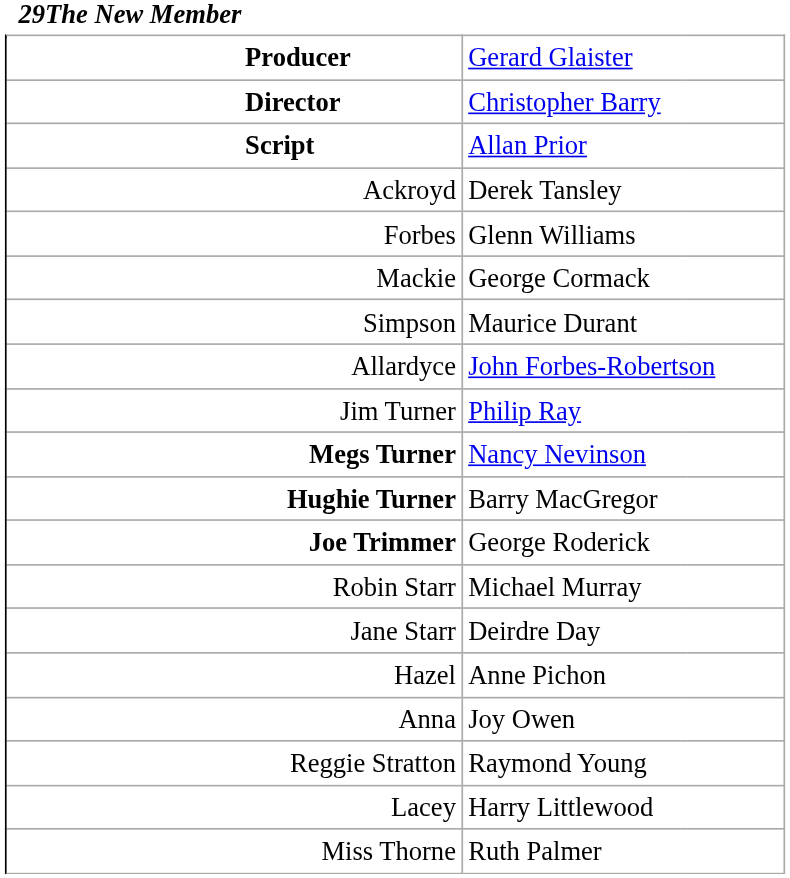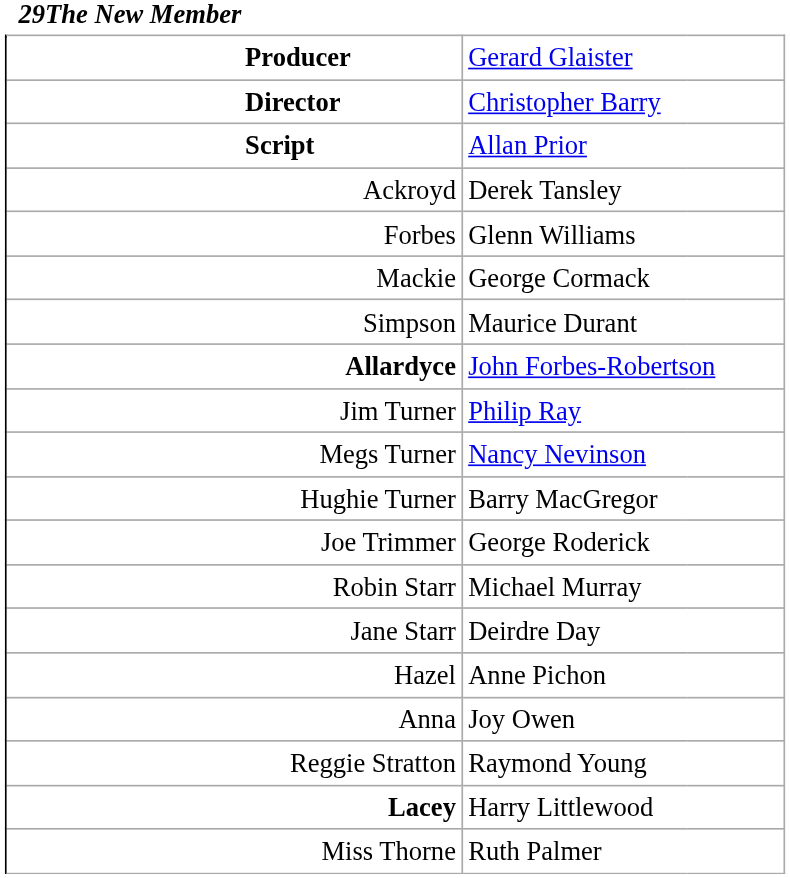(404, 366) normal -> (401, 366) bold
(383, 454) bold -> (388, 454) normal
(371, 498) bold -> (378, 498) normal
(382, 542) bold -> (388, 542) normal
(424, 807) normal -> (422, 807) bold
